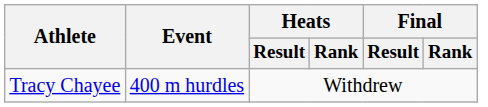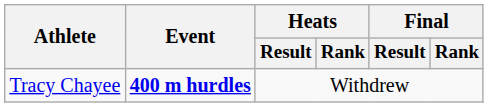(187, 85) normal -> (190, 85) bold
